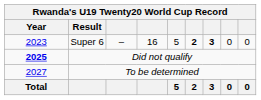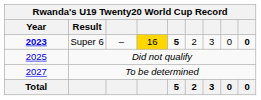(36, 42) normal -> (36, 42) bold
(152, 42) no background -> (152, 42) gold background
(176, 42) normal -> (176, 42) bold
(194, 42) bold -> (194, 42) normal
(212, 42) bold -> (212, 42) normal
(247, 42) normal -> (247, 42) bold
(36, 57) bold -> (36, 57) normal
